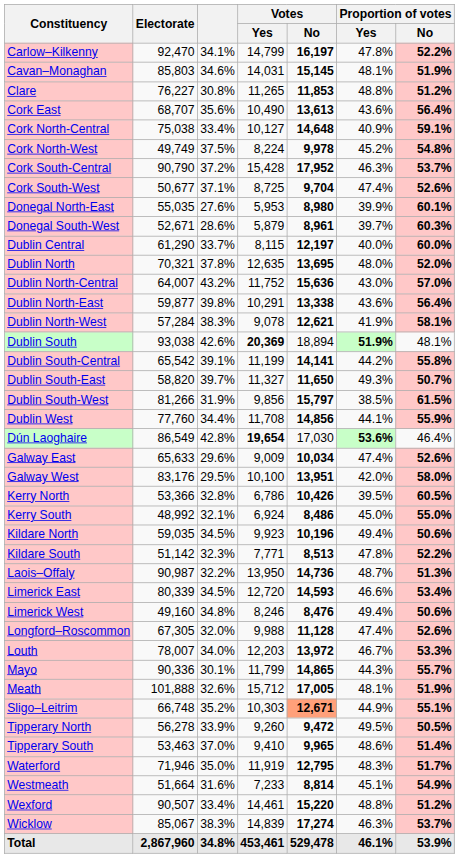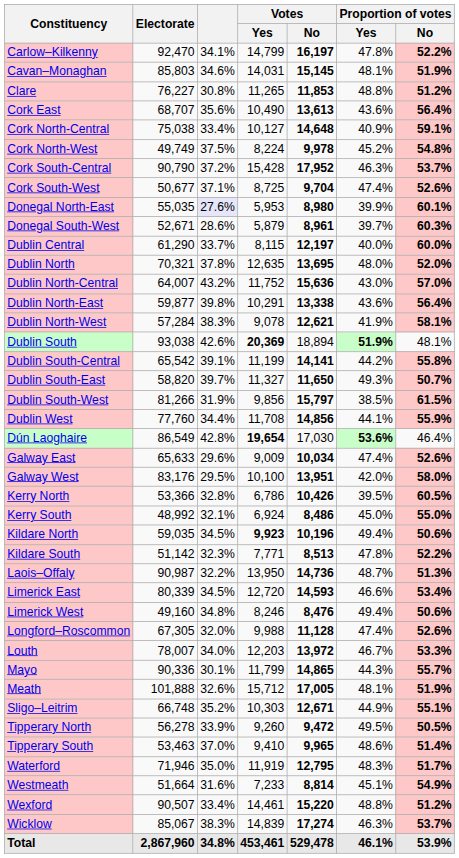(217, 206) no background -> (217, 206) lavender background
(269, 534) normal -> (269, 534) bold
(315, 708) lightsalmon background -> (315, 708) no background
